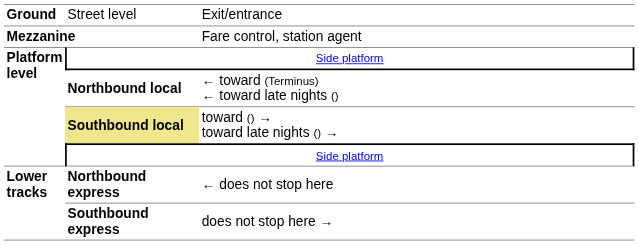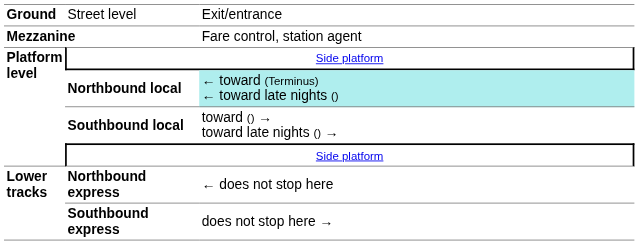(270, 88) no background -> (270, 88) paleturquoise background
(126, 125) khaki background -> (126, 125) no background
